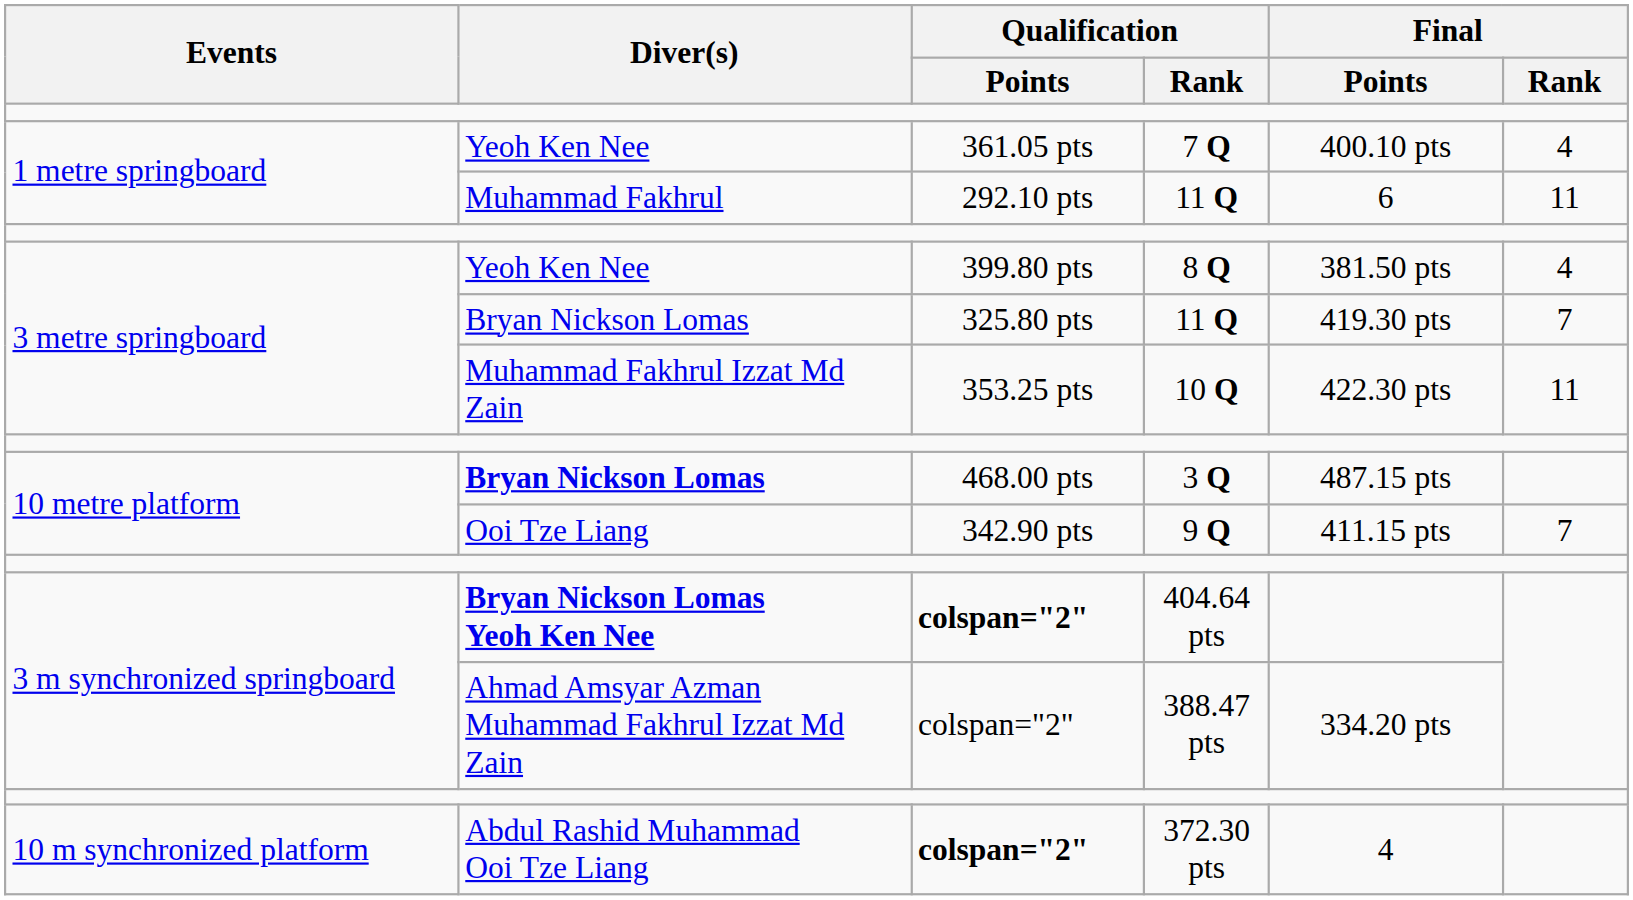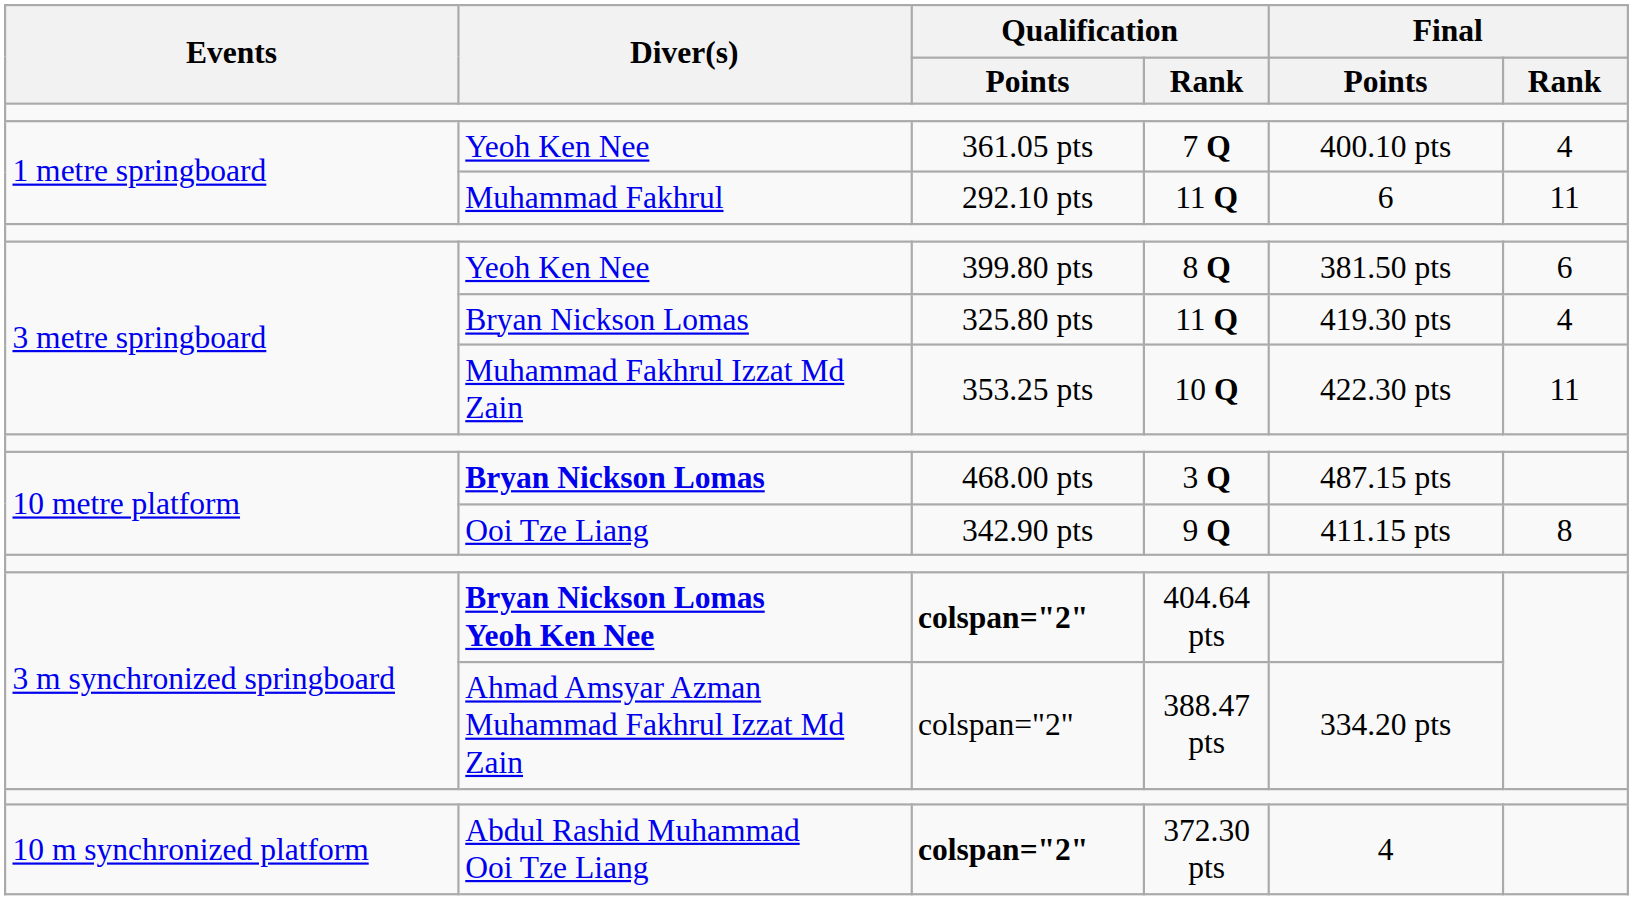(1565, 267) 4 -> (1565, 267) 6
(1565, 319) 7 -> (1565, 319) 4
(1565, 529) 7 -> (1565, 529) 8
